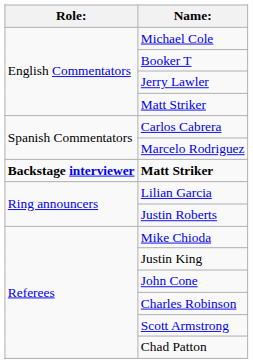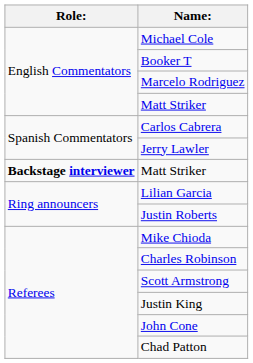(175, 82) Jerry Lawler -> (193, 82) Marcelo Rodriguez
(193, 148) Marcelo Rodriguez -> (175, 148) Jerry Lawler
(177, 170) bold -> (173, 170) normal
(171, 259) Justin King -> (189, 259) Charles Robinson
(169, 281) John Cone -> (185, 281) Scott Armstrong
(189, 303) Charles Robinson -> (171, 303) Justin King
(185, 325) Scott Armstrong -> (169, 325) John Cone
